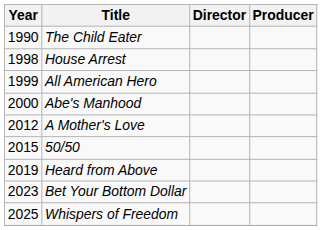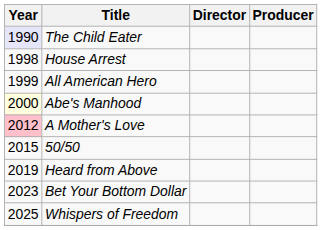(23, 37) no background -> (23, 37) lavender background
(23, 103) no background -> (23, 103) lightyellow background
(23, 125) no background -> (23, 125) pink background
